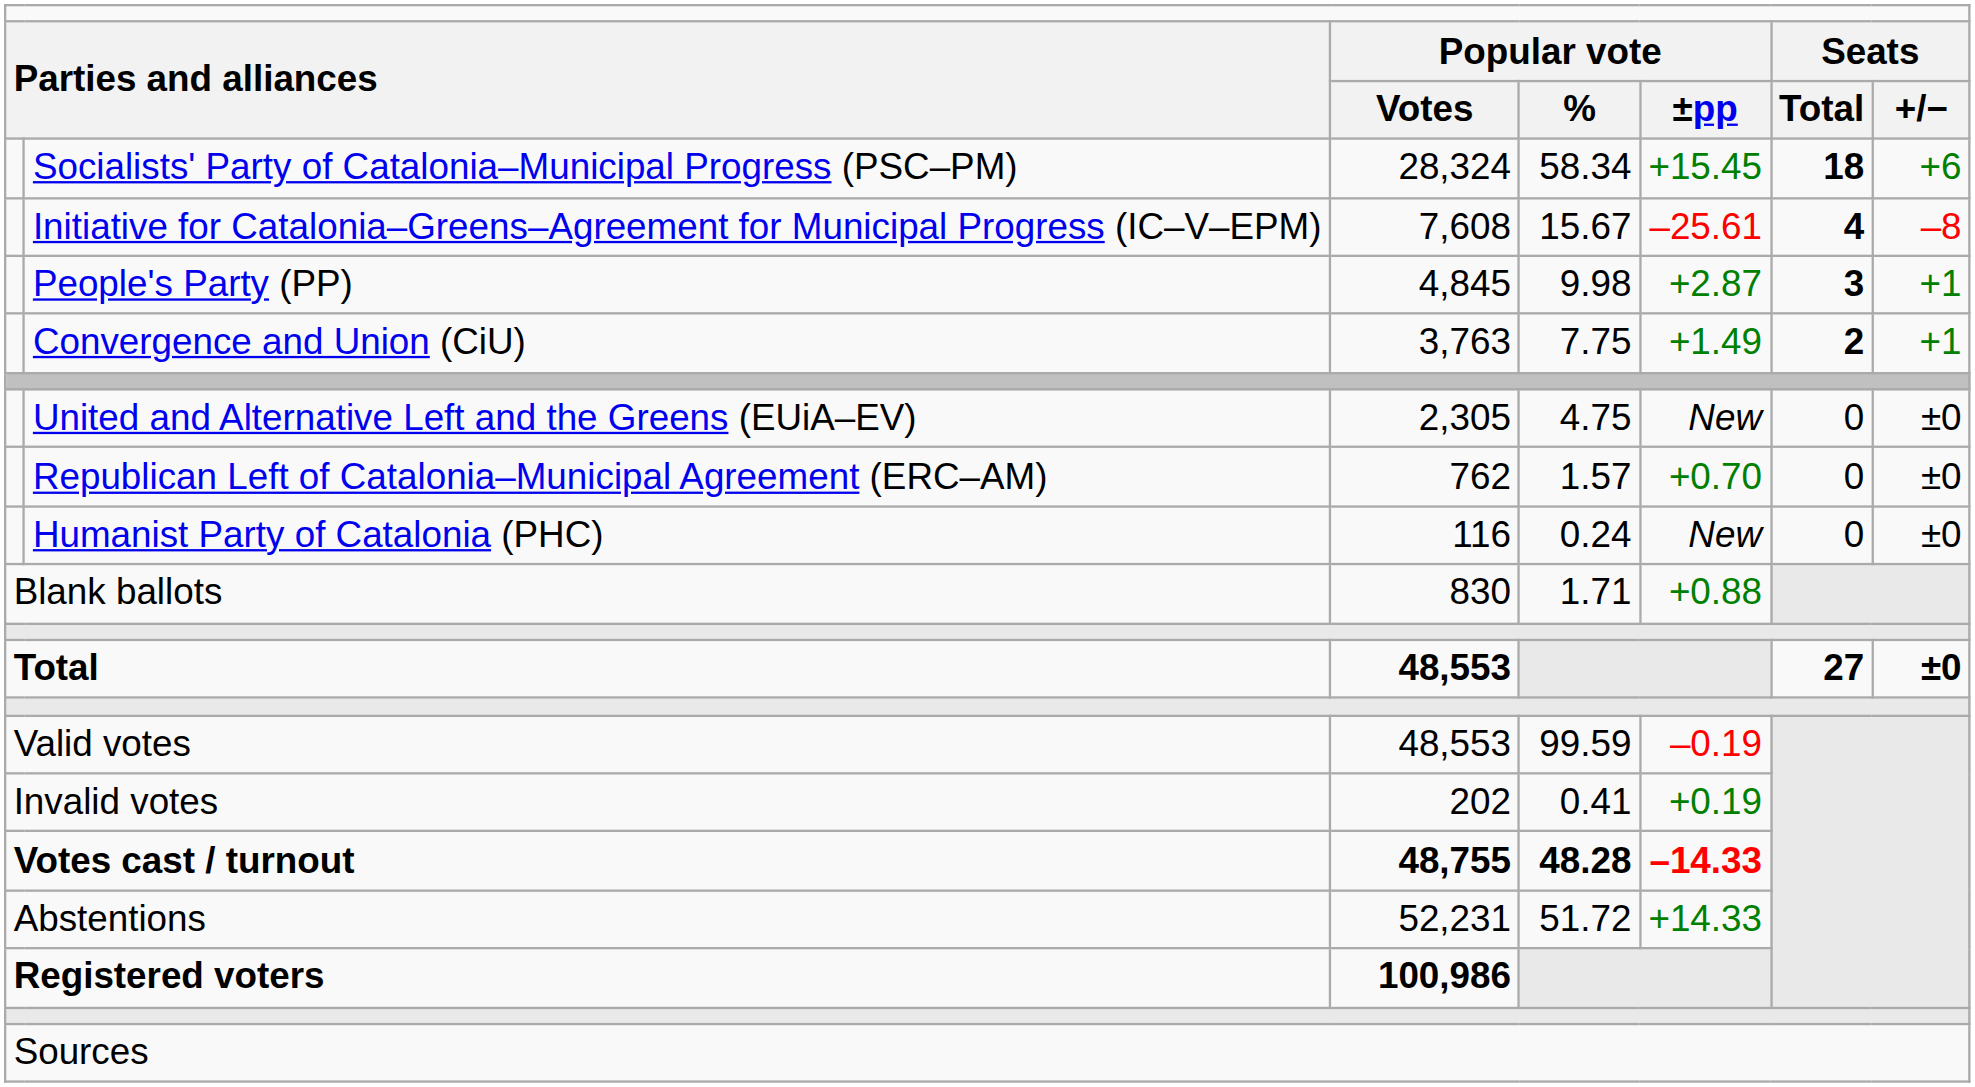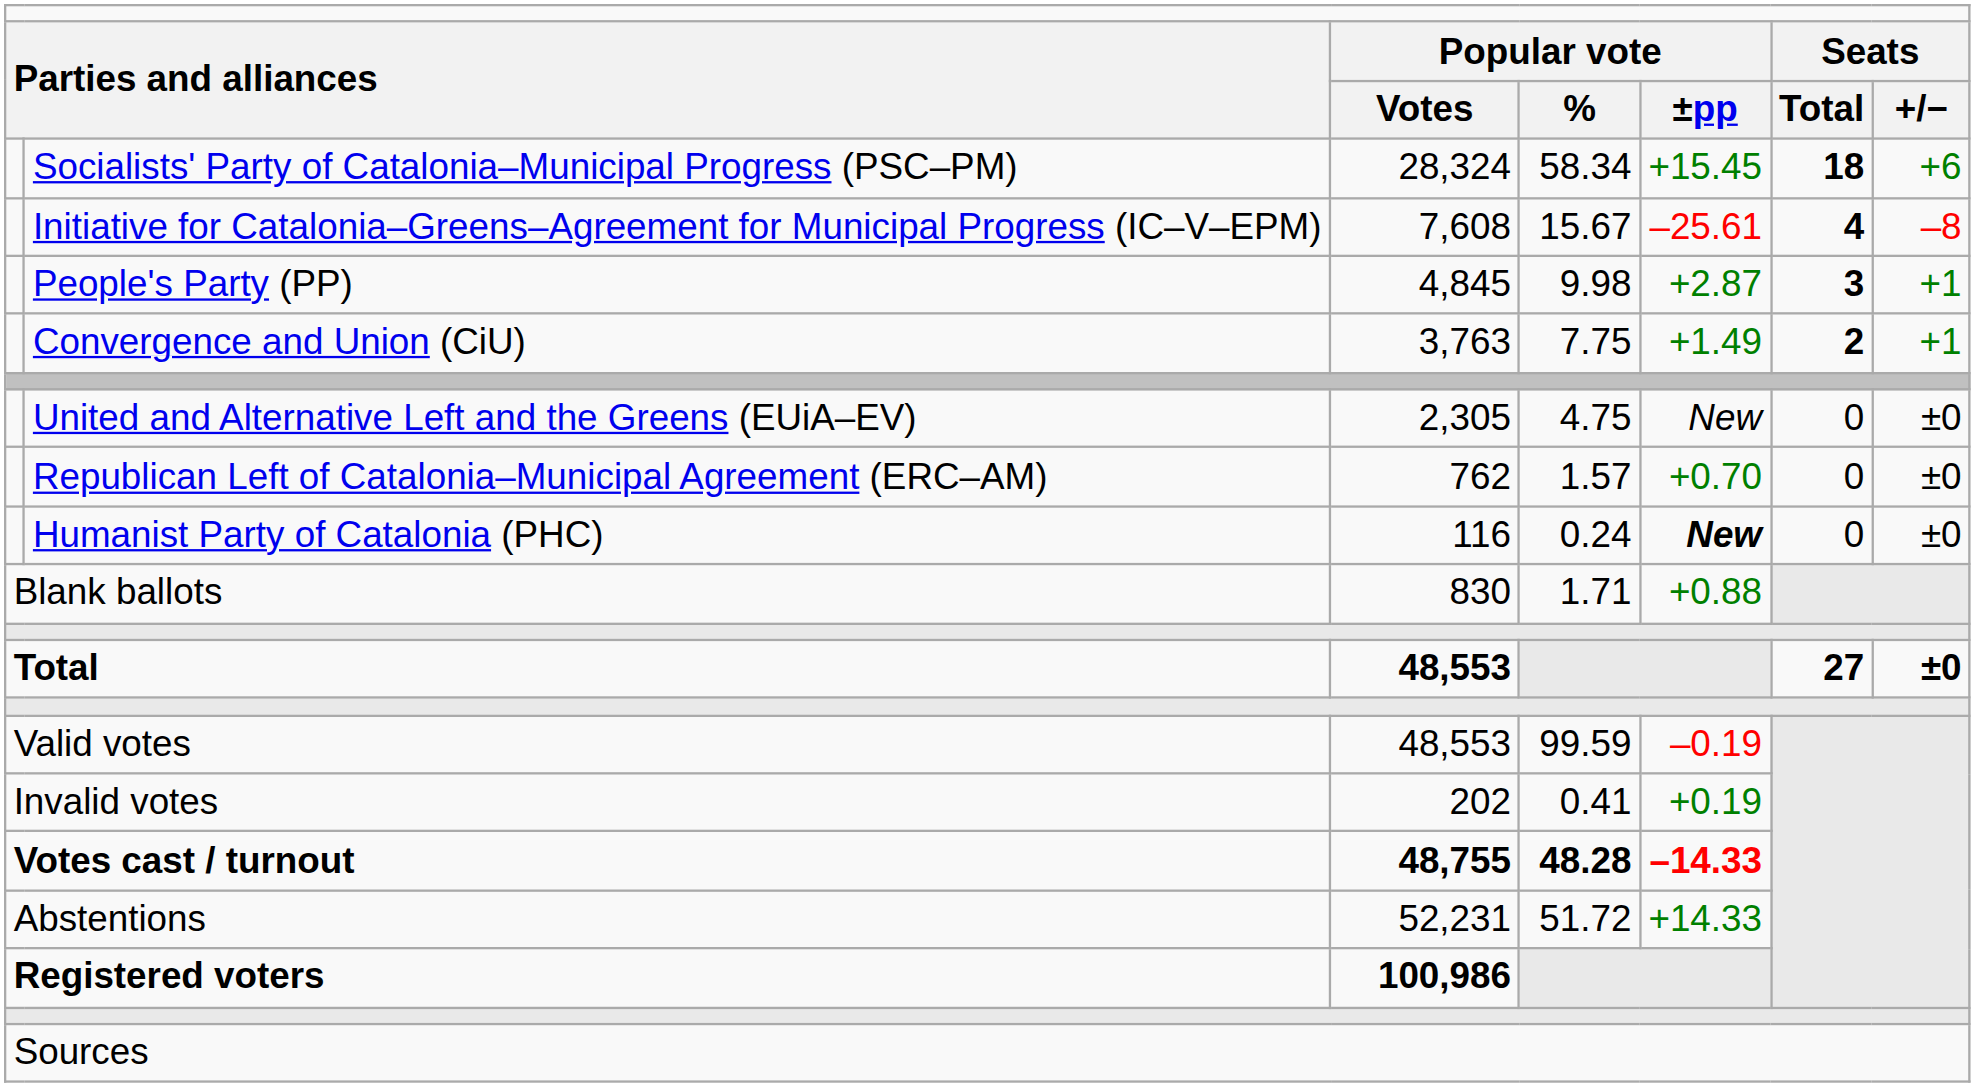(1725, 534) normal -> (1724, 534) bold
